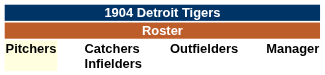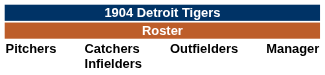(31, 48) lightyellow background -> (31, 48) no background
